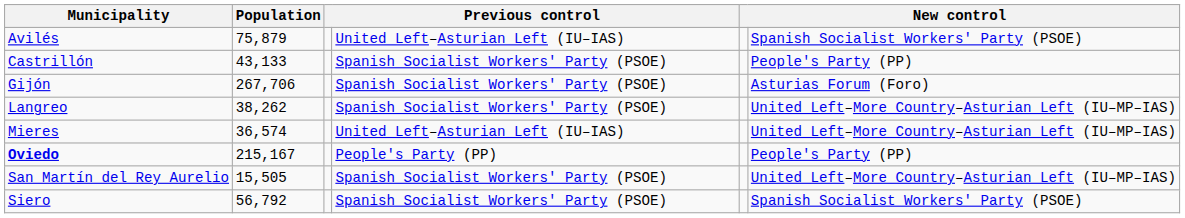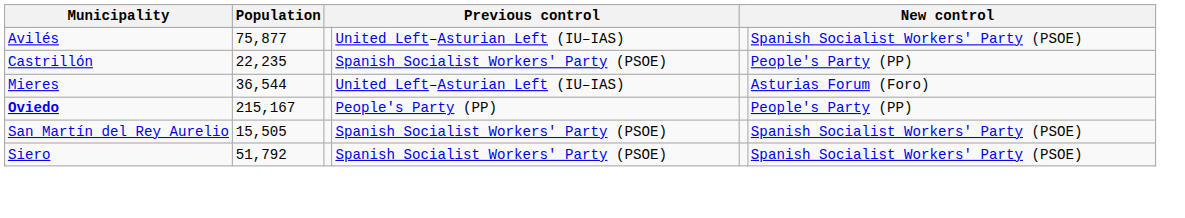(261, 39) 75,879 -> (261, 39) 75,877
(261, 62) 43,133 -> (261, 62) 22,235
- row: (29, 85)
- row: (38, 108)
(261, 132) 36,574 -> (261, 85) 36,544
(963, 132) United Left–More Country–Asturian Left (IU–MP–IAS) -> (840, 85) Asturias Forum (Foro)
(963, 178) United Left–More Country–Asturian Left (IU–MP–IAS) -> (917, 132) Spanish Socialist Workers' Party (PSOE)
(261, 201) 56,792 -> (261, 155) 51,792
